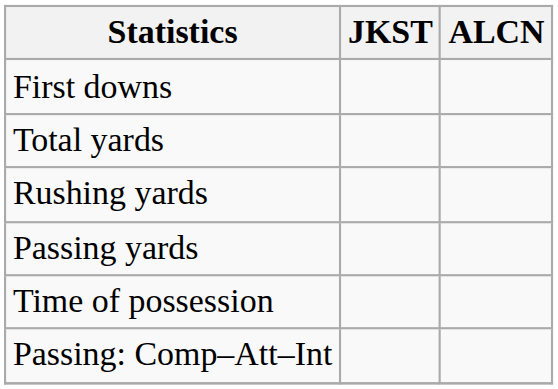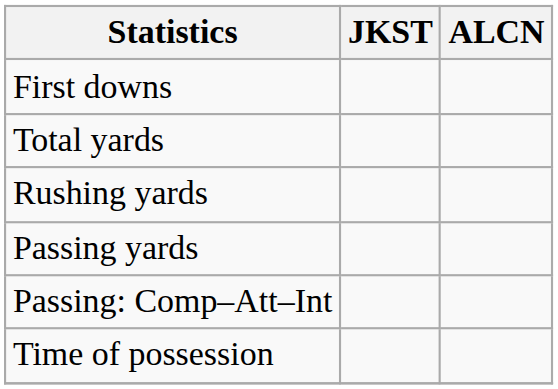rows swapped: (173, 355) <-> (143, 301)
